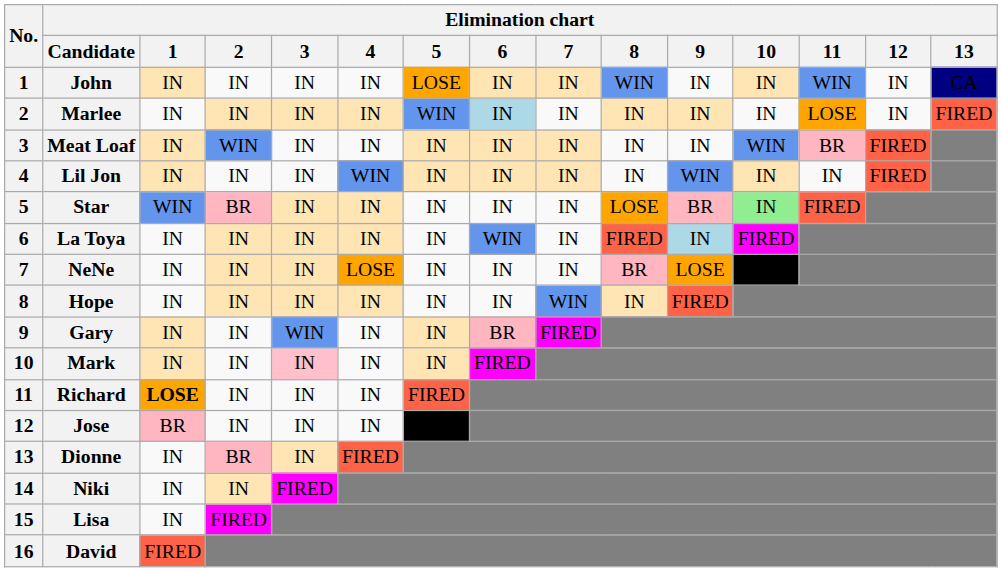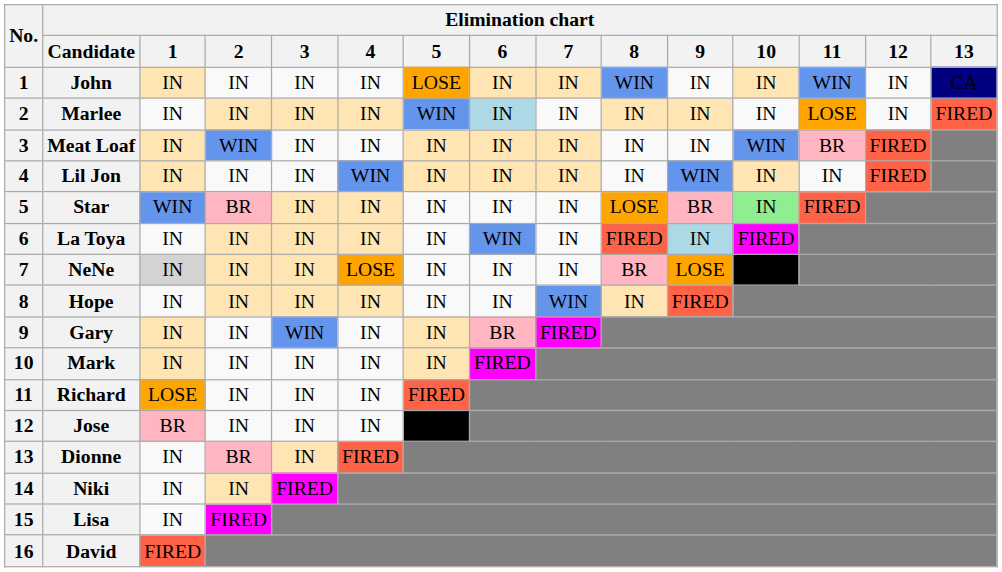(173, 269) no background -> (173, 269) lightgrey background
(305, 363) pink background -> (305, 363) no background
(173, 394) bold -> (173, 394) normal
